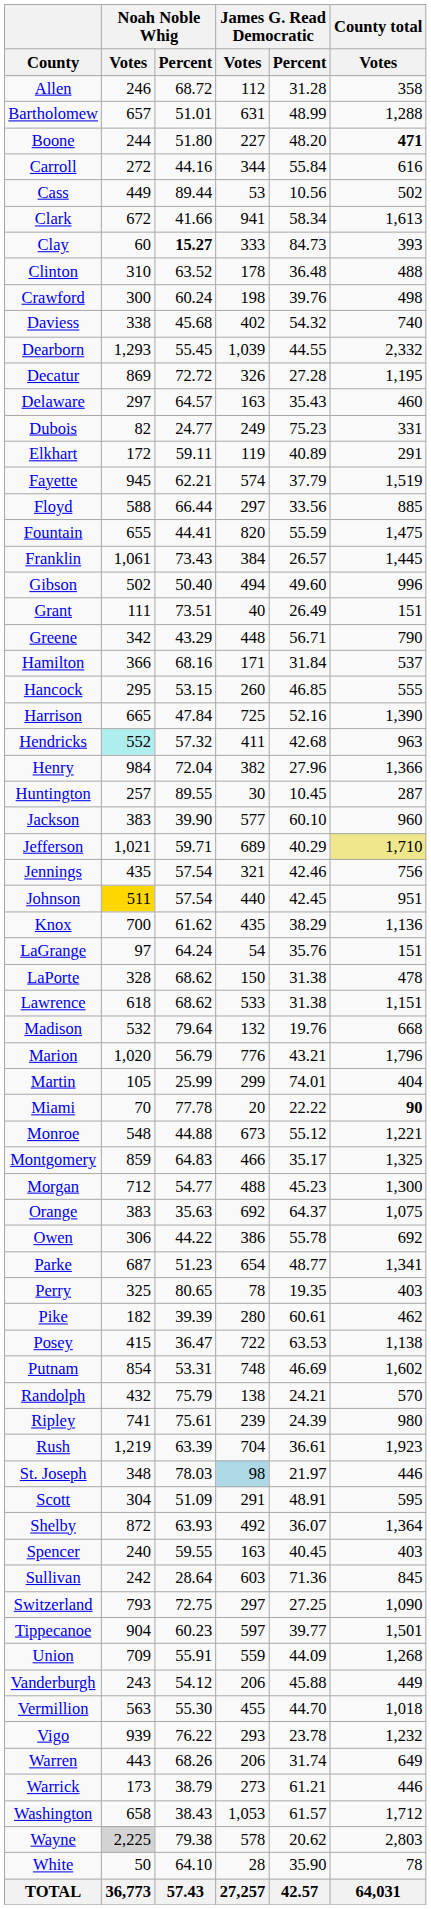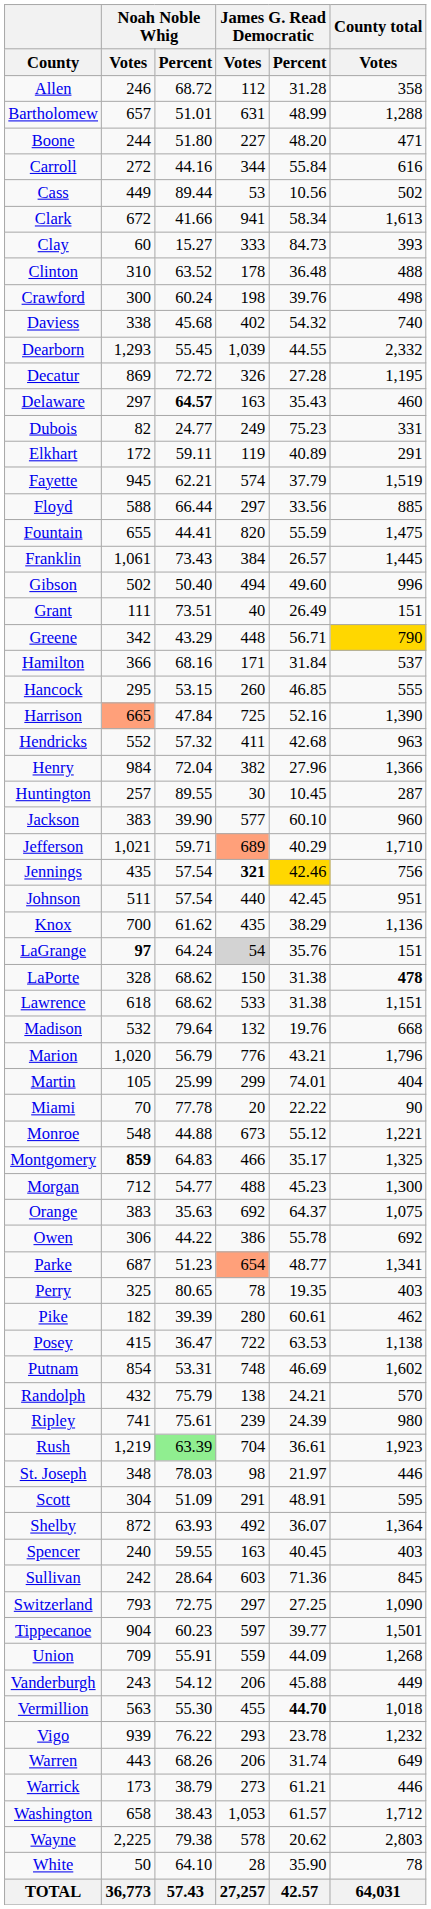(410, 140) bold -> (410, 140) normal
(194, 245) bold -> (194, 245) normal
(194, 402) normal -> (194, 402) bold
(410, 637) no background -> (410, 637) gold background
(139, 715) no background -> (139, 715) lightsalmon background
(139, 741) paleturquoise background -> (139, 741) no background
(253, 846) no background -> (253, 846) lightsalmon background
(404, 846) khaki background -> (404, 846) no background
(253, 872) normal -> (253, 872) bold
(308, 872) no background -> (308, 872) gold background
(139, 898) gold background -> (139, 898) no background
(143, 950) normal -> (143, 950) bold
(257, 950) no background -> (257, 950) lightgrey background
(410, 977) normal -> (410, 977) bold
(414, 1107) bold -> (414, 1107) normal
(139, 1159) normal -> (139, 1159) bold
(253, 1264) no background -> (253, 1264) lightsalmon background
(194, 1447) no background -> (194, 1447) lightgreen background
(257, 1473) lightblue background -> (257, 1473) no background
(308, 1708) normal -> (308, 1708) bold
(132, 1839) lightgrey background -> (132, 1839) no background
